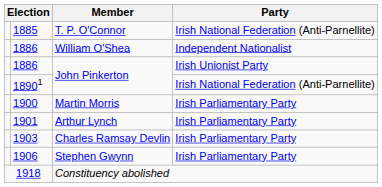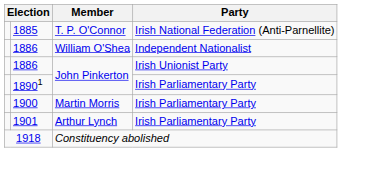(275, 84) Irish National Federation (Anti-Parnellite) -> (196, 84) Irish Parliamentary Party
- row: (25, 138)
- row: (25, 156)
